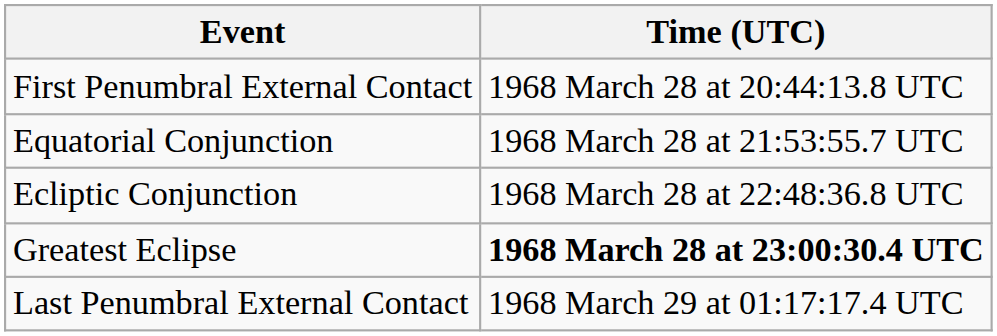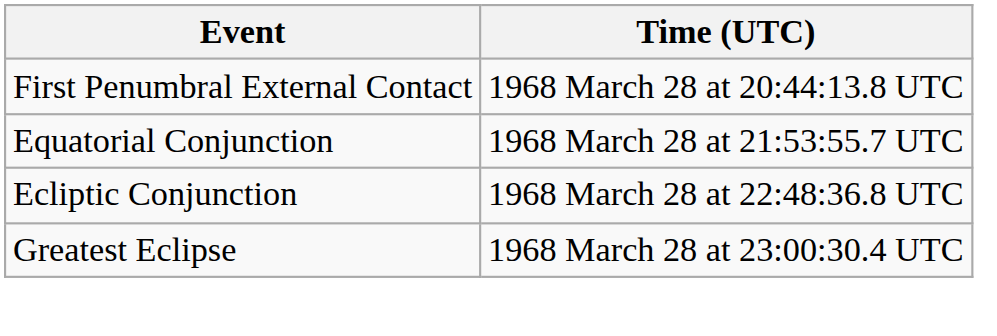(736, 248) bold -> (726, 248) normal
- row: (241, 303)
